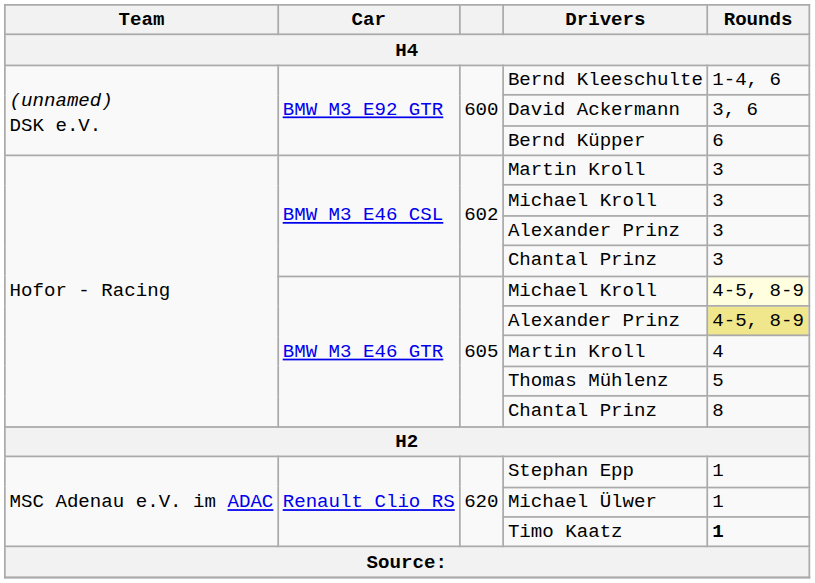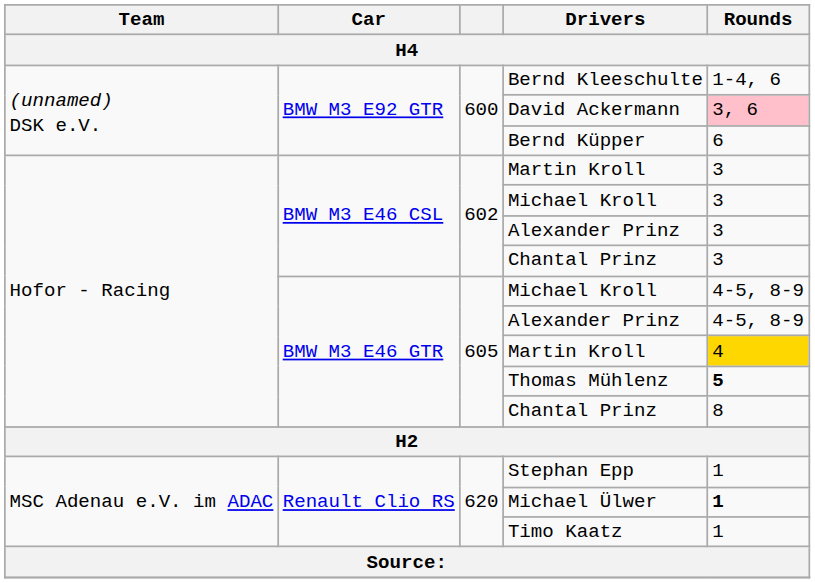(735, 110) no background -> (735, 110) pink background
(758, 291) lightyellow background -> (758, 291) no background
(758, 321) khaki background -> (758, 321) no background
(718, 351) no background -> (718, 351) gold background
(718, 381) normal -> (718, 381) bold
(718, 502) normal -> (718, 502) bold
(718, 532) bold -> (718, 532) normal
